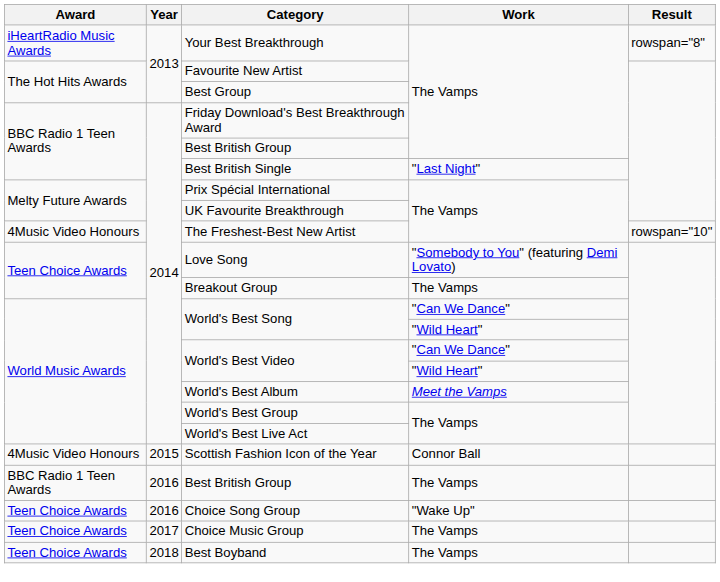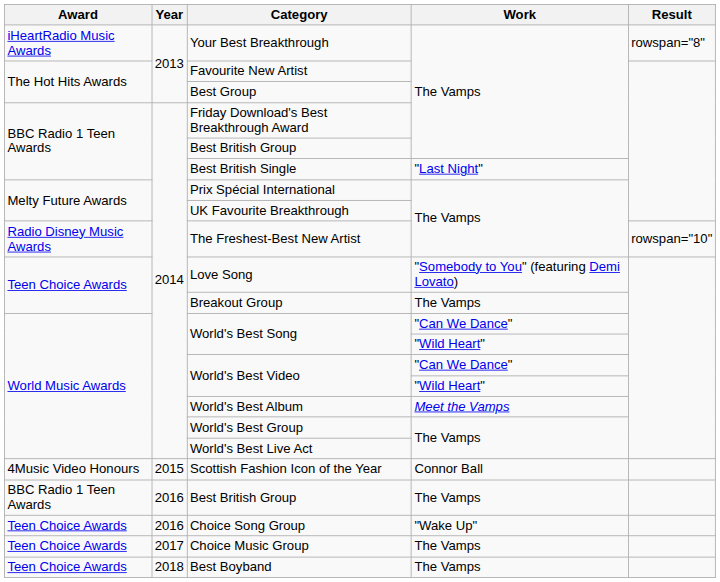(73, 231) 4Music Video Honours -> (65, 239) Radio Disney Music Awards
